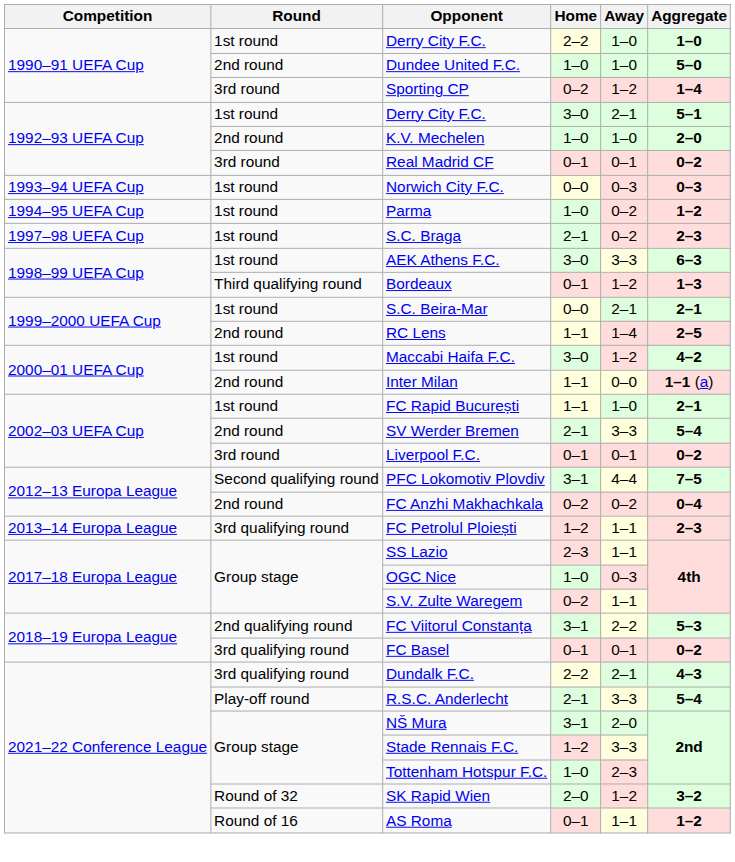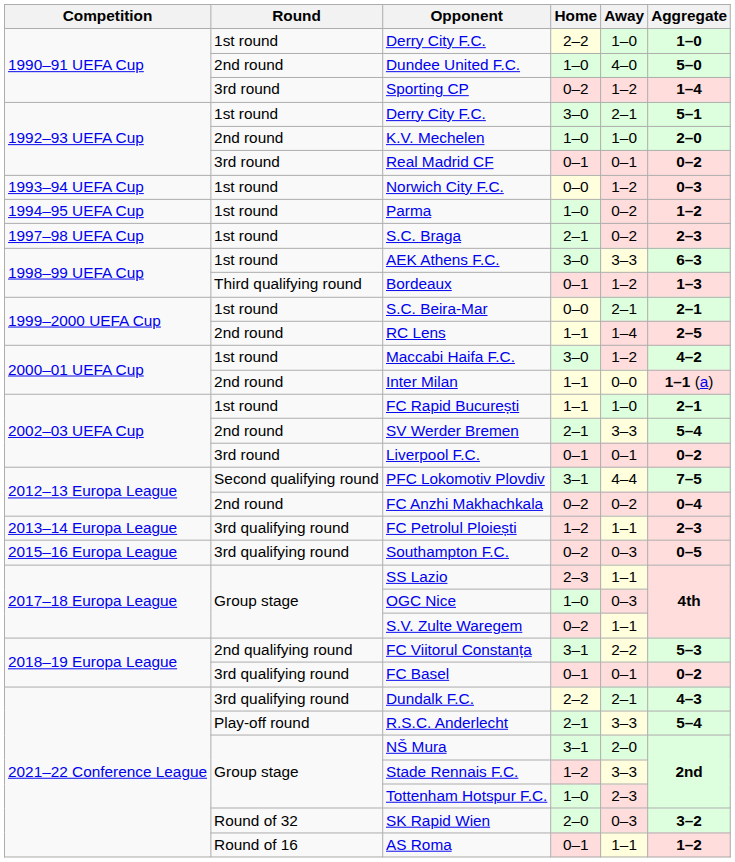(624, 65) 1–0 -> (624, 65) 4–0
(624, 187) 0–3 -> (624, 187) 1–2
+ row: (93, 552)
(624, 796) 1–2 -> (624, 820) 0–3
